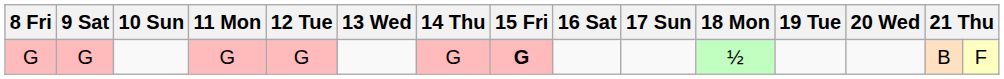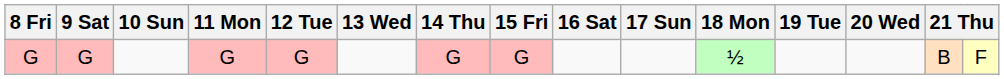(522, 56) bold -> (522, 56) normal
